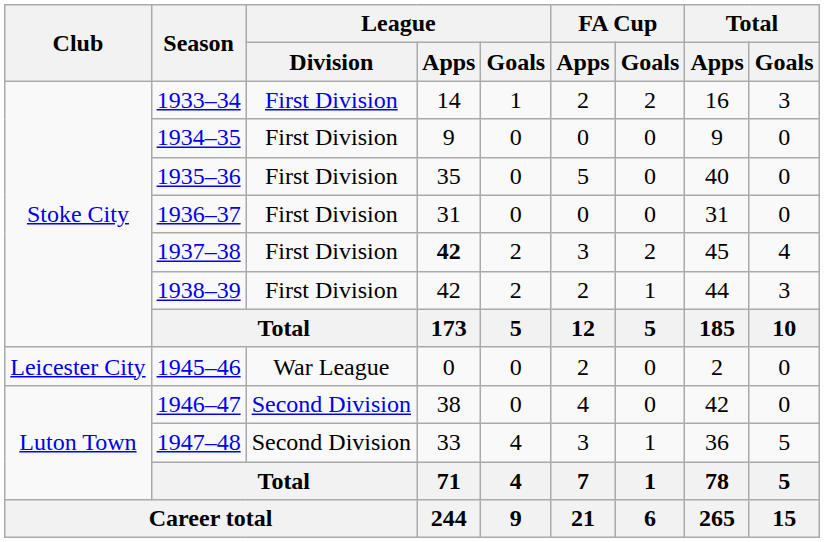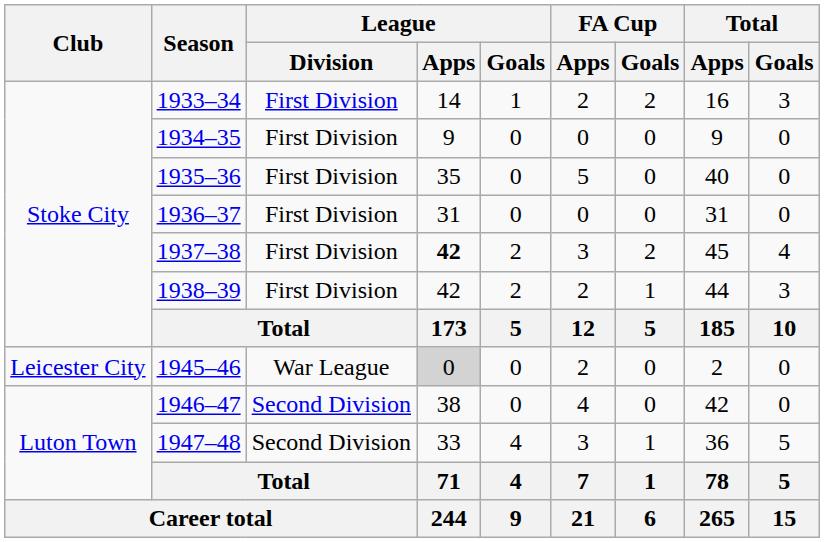(449, 366) no background -> (449, 366) lightgrey background
